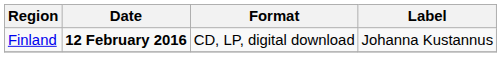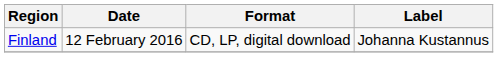(126, 39) bold -> (124, 39) normal
